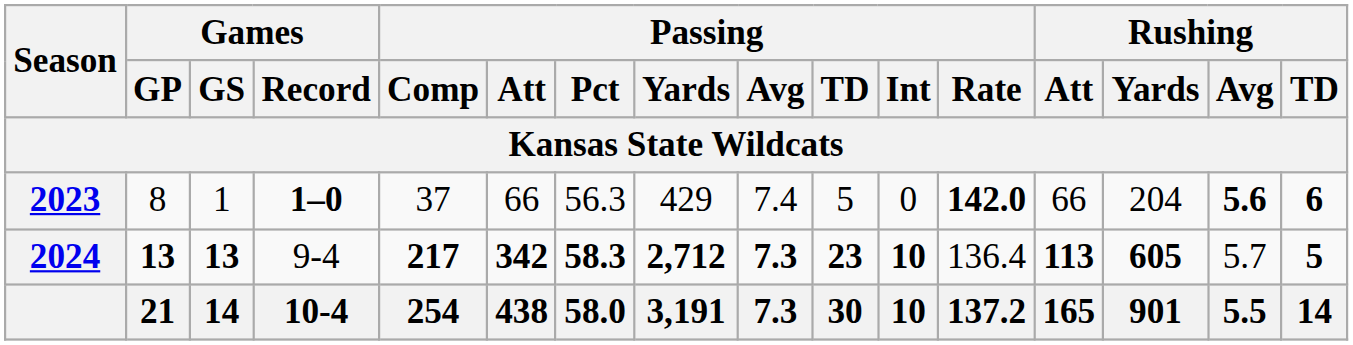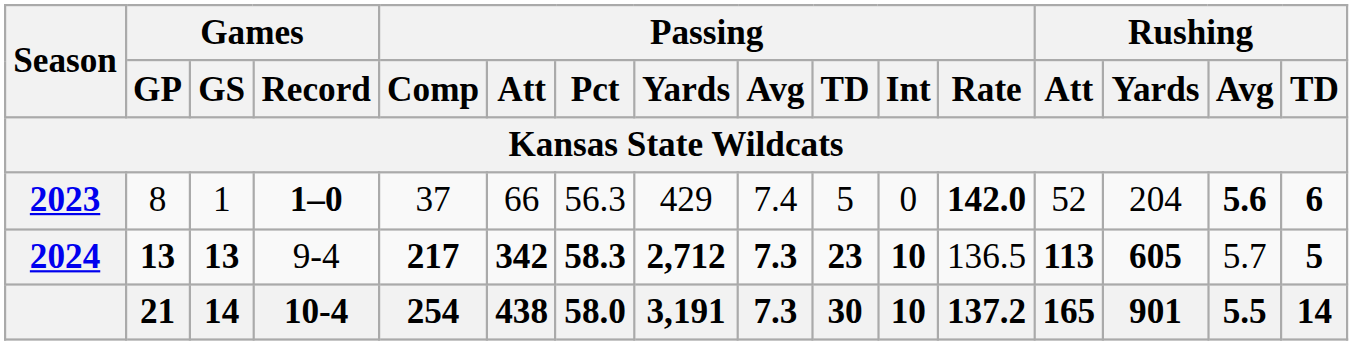(1069, 199) 66 -> (1069, 199) 52
(987, 255) 136.4 -> (987, 255) 136.5
